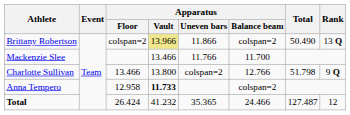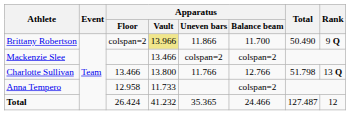(257, 42) colspan=2 -> (257, 42) 11.700
(333, 42) 13 Q -> (333, 42) 9 Q
(204, 57) 11.766 -> (204, 57) colspan=2
(257, 57) 11.700 -> (257, 57) colspan=2
(204, 72) colspan=2 -> (204, 72) 11.766
(333, 72) 9 Q -> (333, 72) 13 Q
(163, 87) bold -> (163, 87) normal
